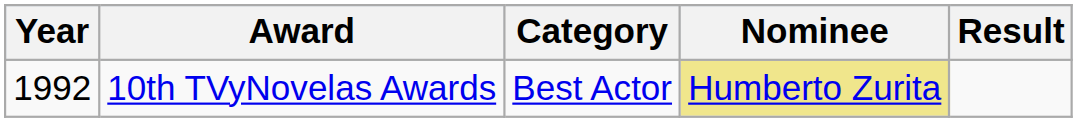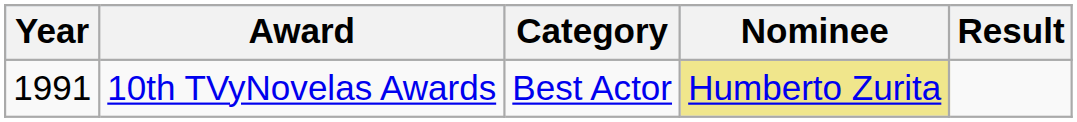(52, 87) 1992 -> (52, 87) 1991
